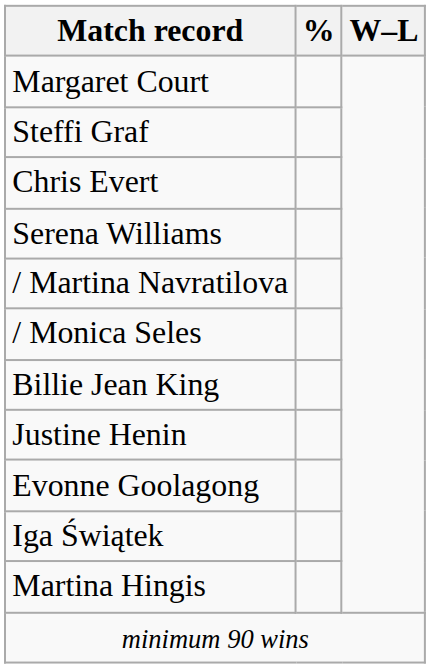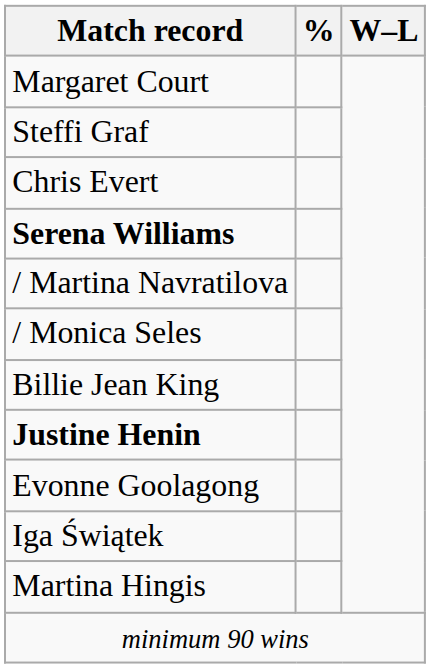(117, 232) normal -> (123, 232) bold
(99, 434) normal -> (107, 434) bold
